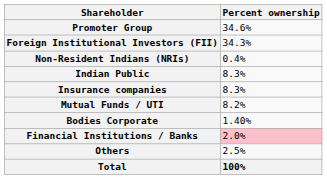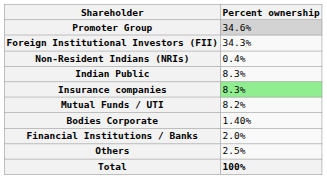(237, 28) no background -> (237, 28) lightgrey background
(234, 89) no background -> (234, 89) lightgreen background
(234, 136) pink background -> (234, 136) no background
